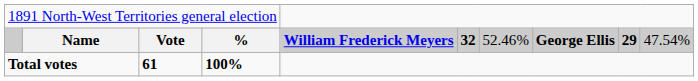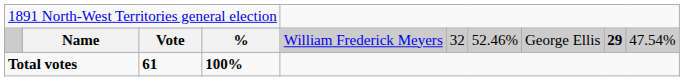(369, 40) bold -> (363, 40) normal
(468, 40) bold -> (457, 40) normal
(575, 40) bold -> (563, 40) normal
